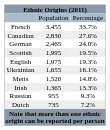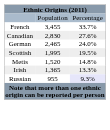- row: (21, 61)
- row: (21, 70)
(88, 96) no background -> (88, 79) lavender background
- row: (21, 105)
